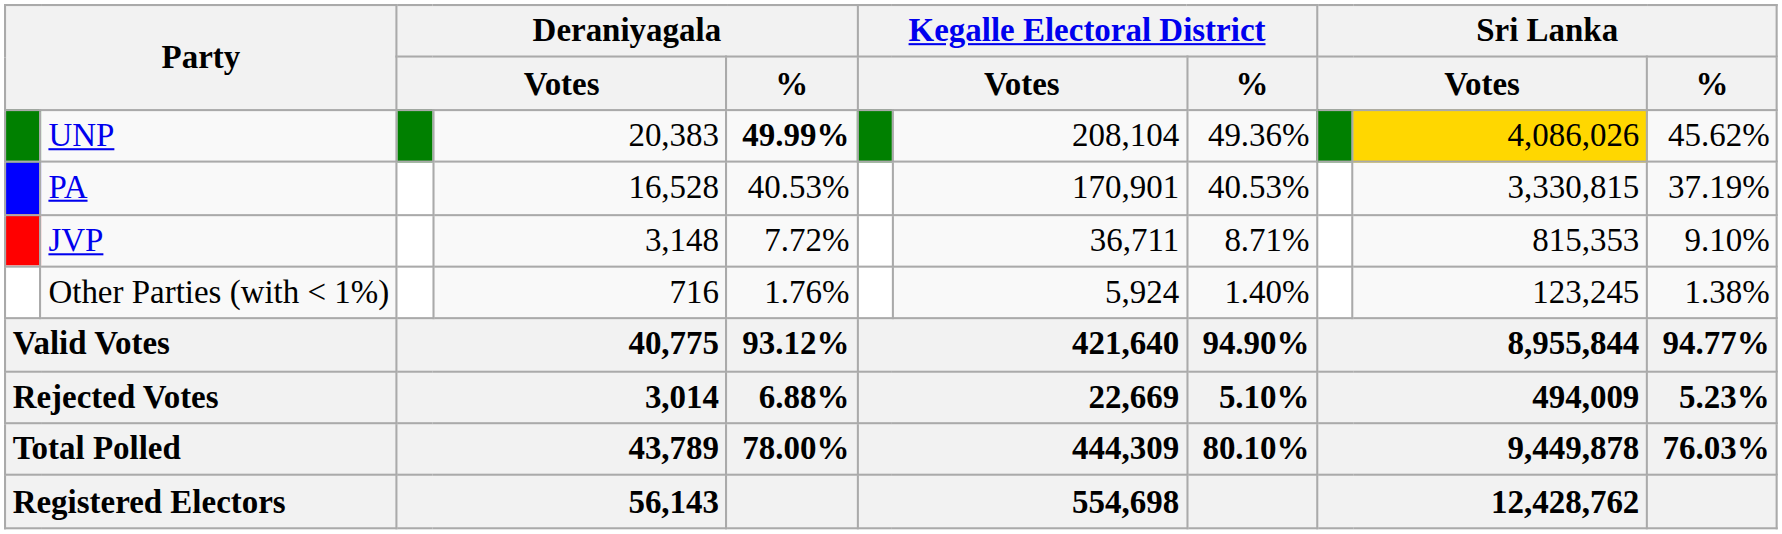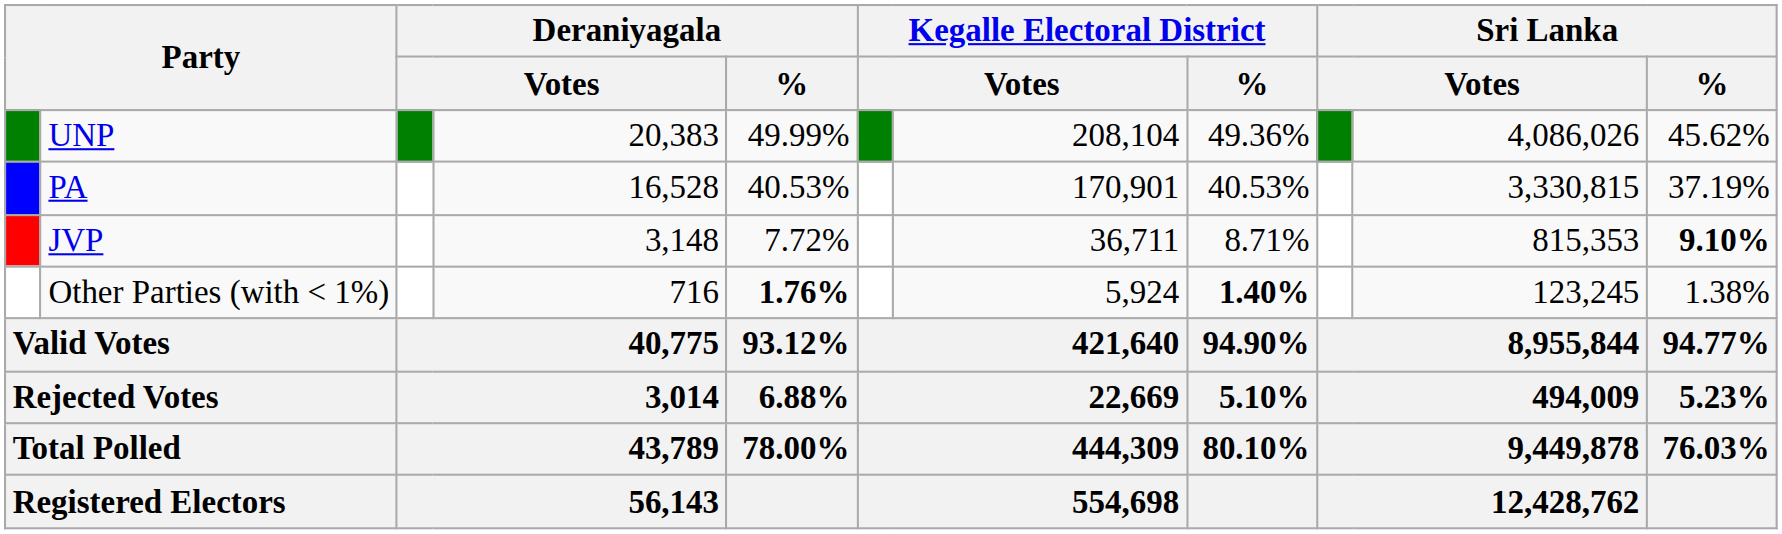(796, 135) bold -> (799, 135) normal
(1573, 135) gold background -> (1573, 135) no background
(1727, 239) normal -> (1724, 239) bold
(807, 291) normal -> (804, 291) bold
(1267, 291) normal -> (1264, 291) bold
